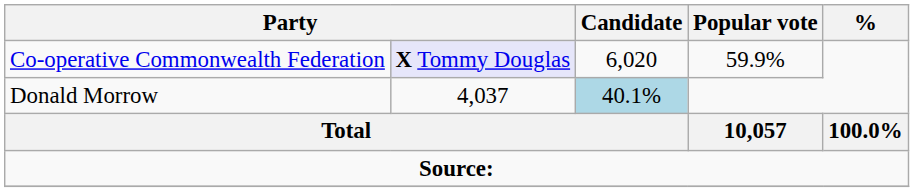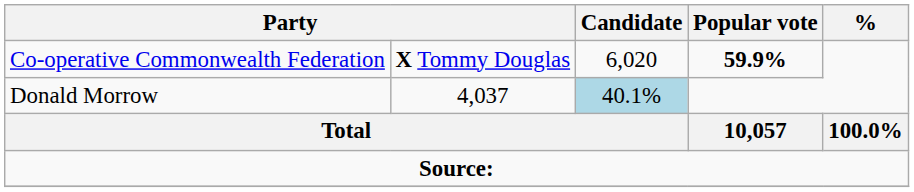(483, 58) lavender background -> (483, 58) no background
(755, 58) normal -> (755, 58) bold
